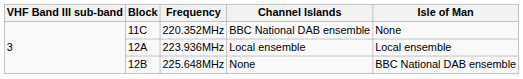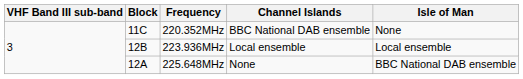(138, 47) 12A -> (138, 47) 12B
(138, 64) 12B -> (138, 64) 12A
